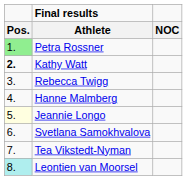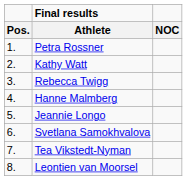(11, 47) lightgreen background -> (11, 47) no background
(11, 64) bold -> (11, 64) normal
(11, 116) lightyellow background -> (11, 116) no background
(11, 167) paleturquoise background -> (11, 167) no background
